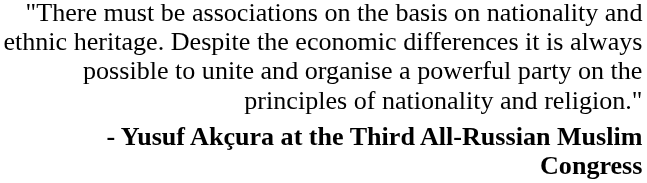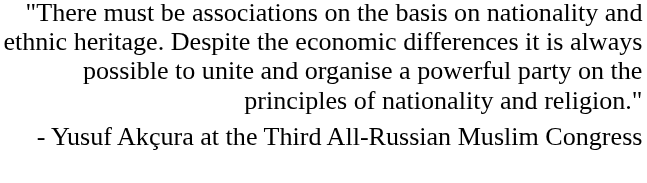(374, 150) bold -> (340, 136) normal
